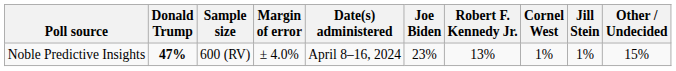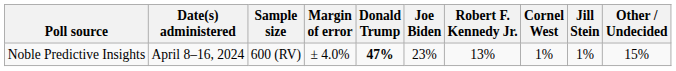columns swapped: (355, 24) <-> (173, 24)
